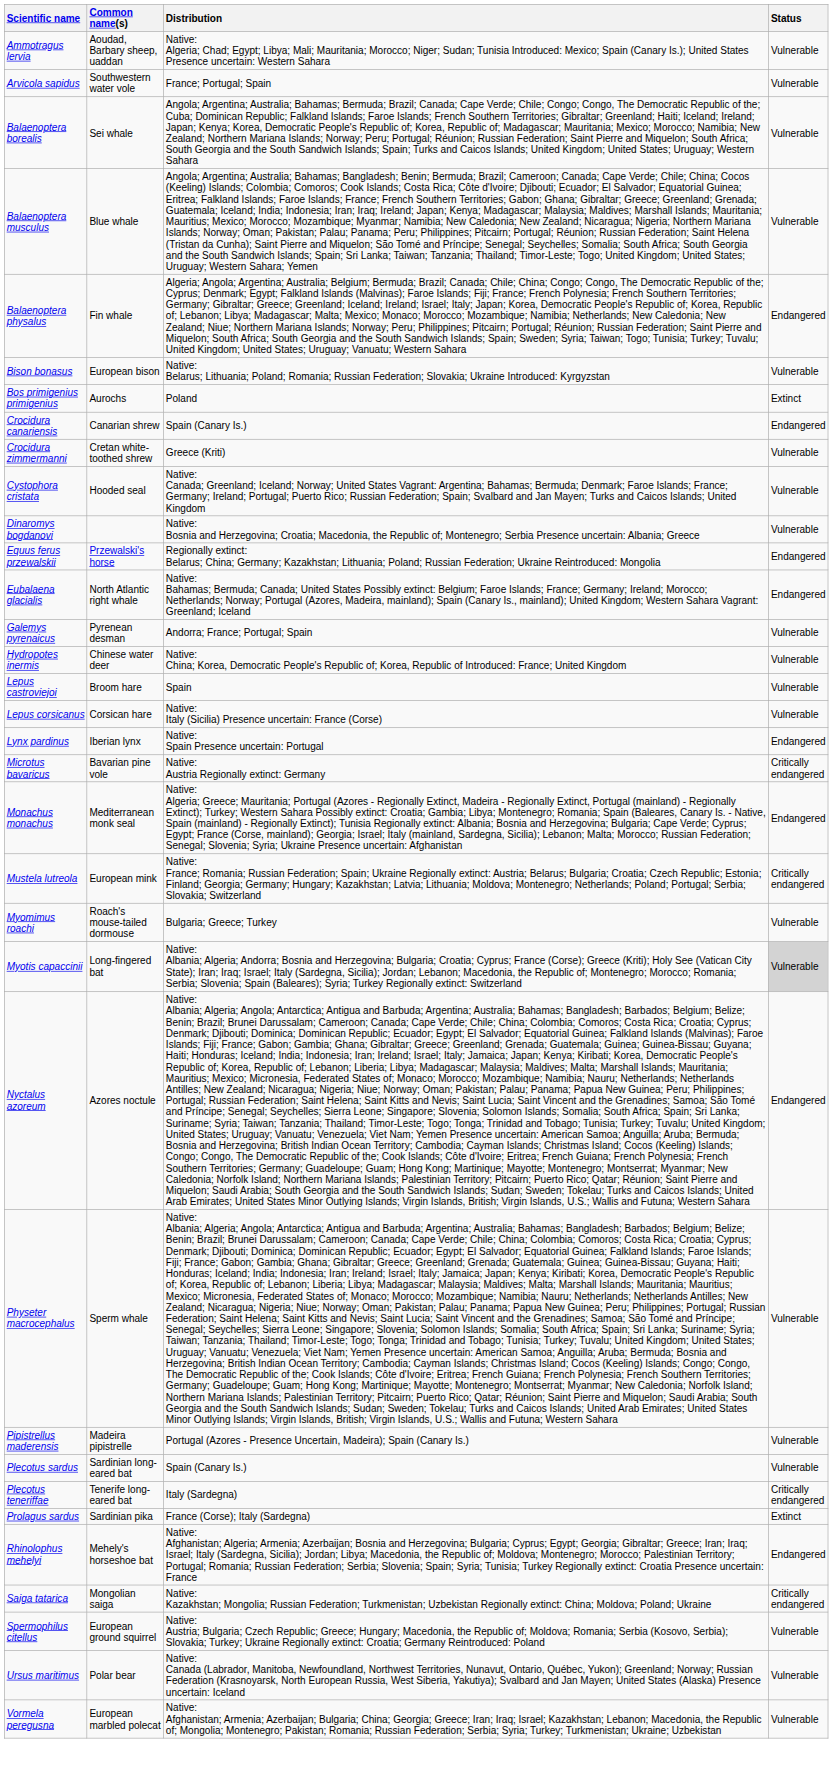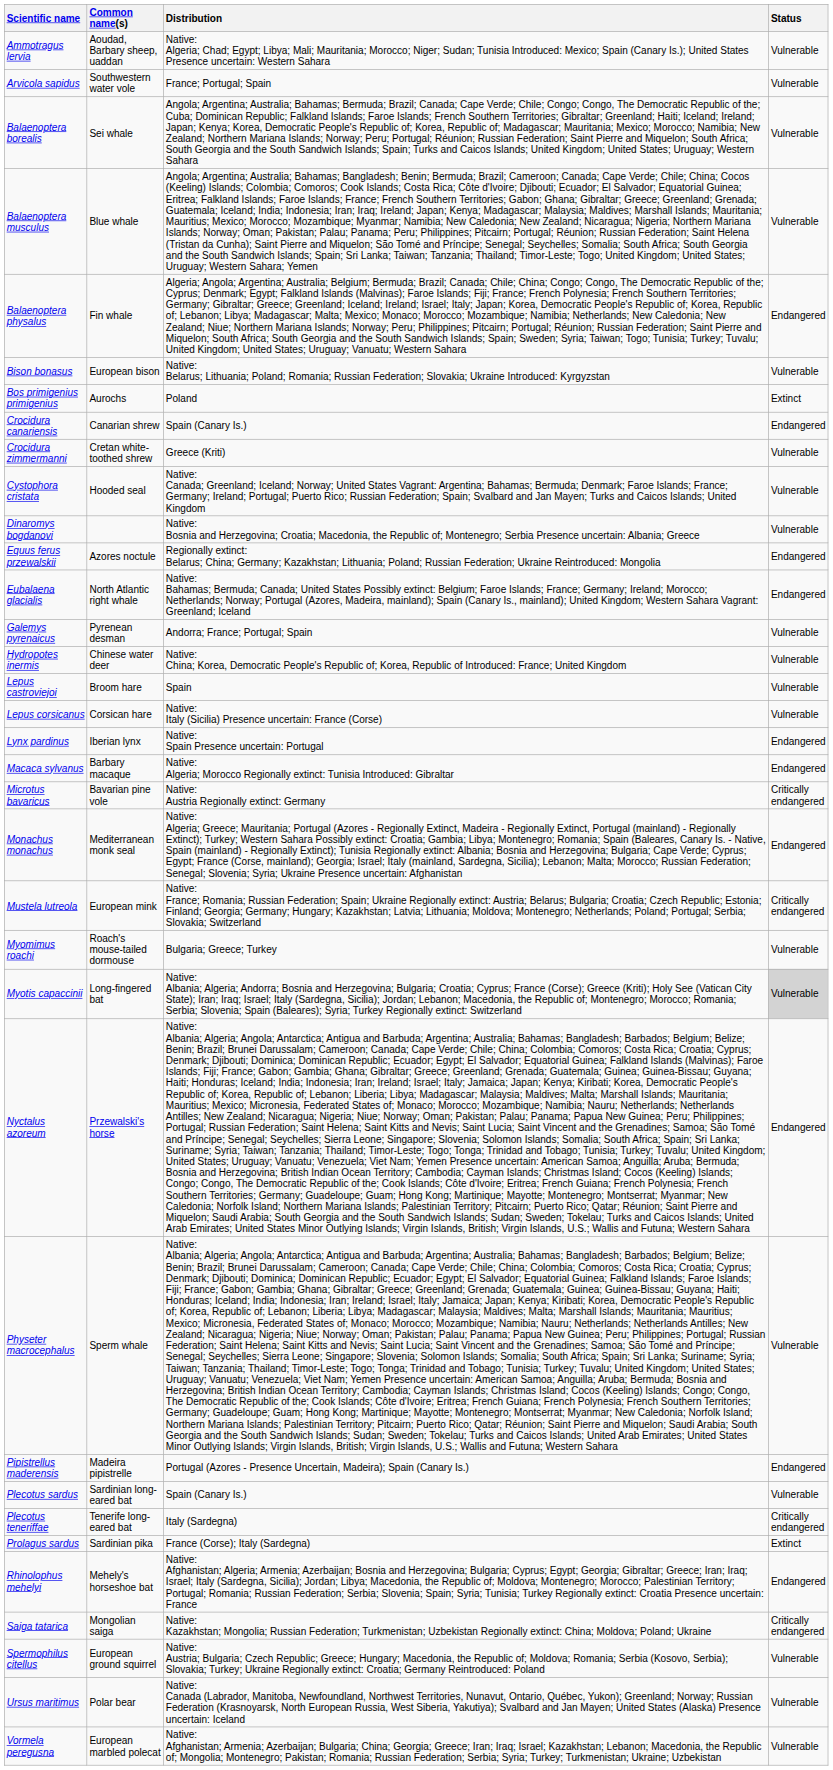(117, 556) Przewalski's horse -> (123, 556) Azores noctule
+ row: (45, 769)
(123, 1100) Azores noctule -> (117, 1128) Przewalski's horse
(795, 1441) Vulnerable -> (798, 1468) Endangered
